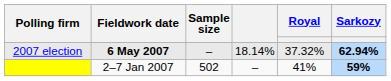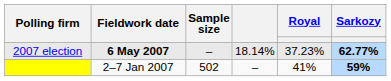(304, 51) 37.32% -> (304, 51) 37.23%
(358, 51) 62.94% -> (358, 51) 62.77%
